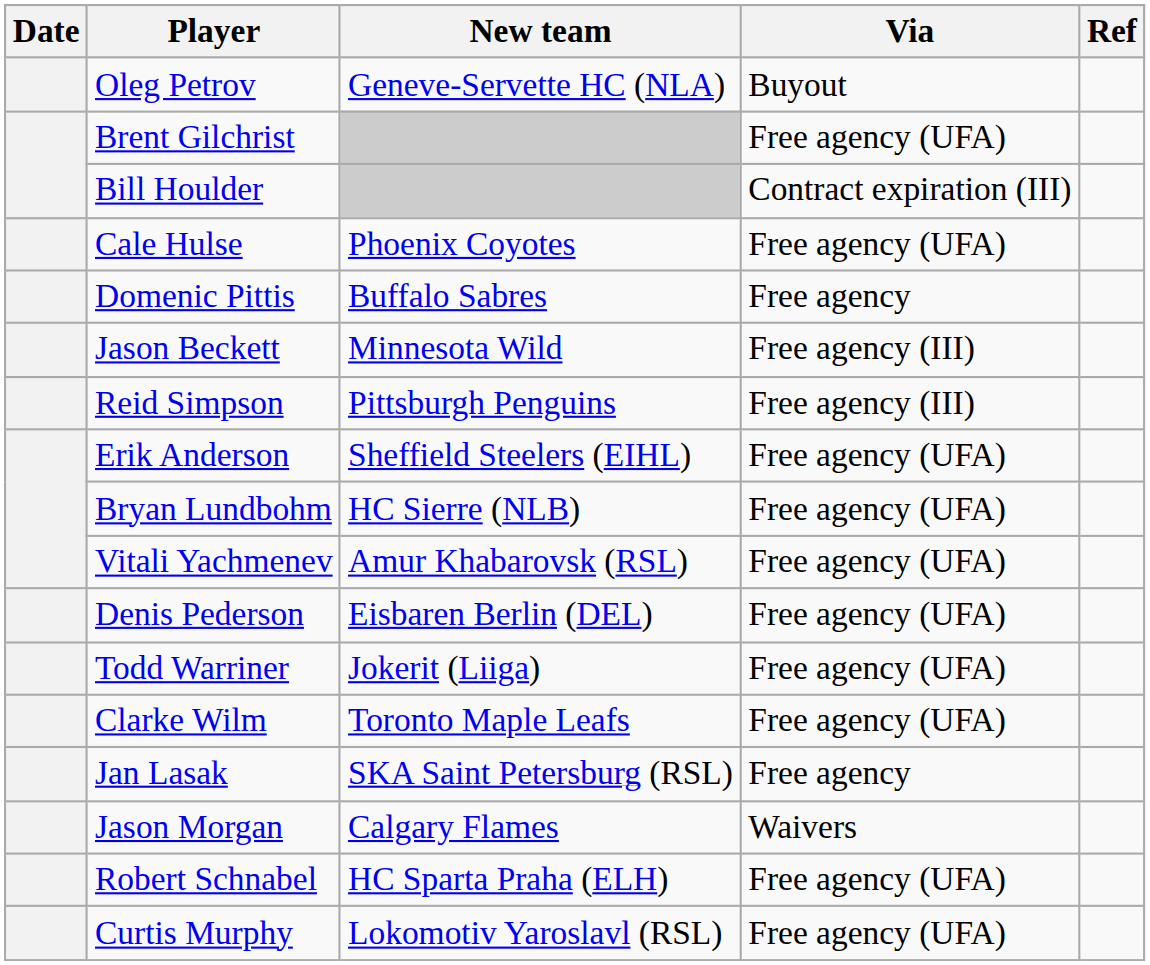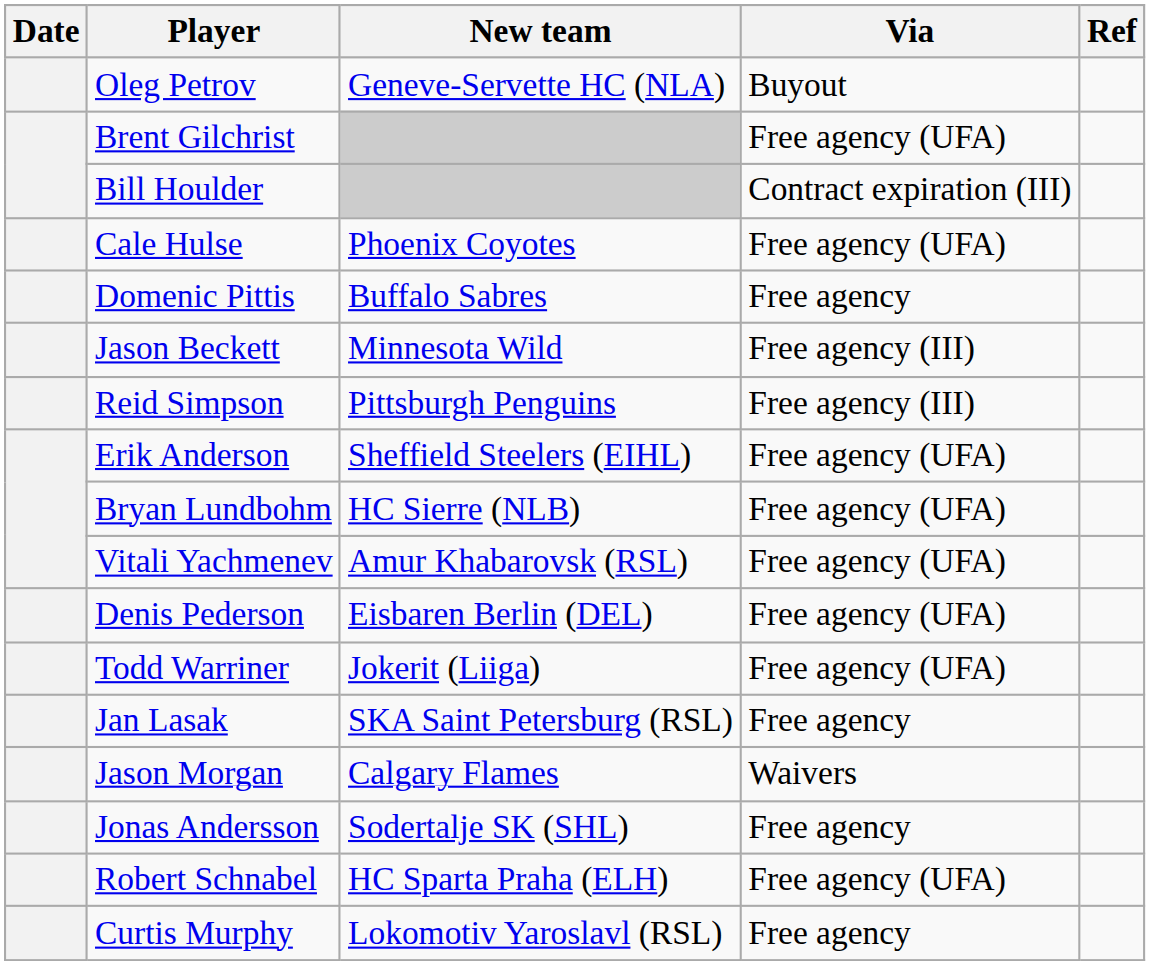- row: (181, 720)
+ row: (207, 826)
(877, 932) Free agency (UFA) -> (830, 932) Free agency
